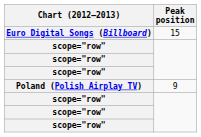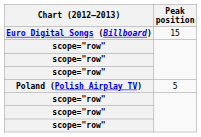(175, 86) 9 -> (175, 86) 5
